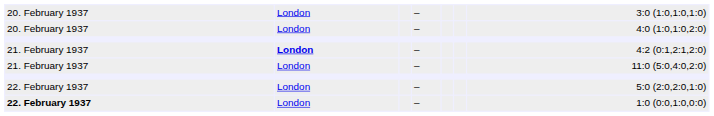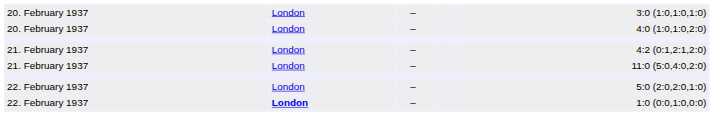(295, 50) bold -> (288, 50) normal
(49, 103) bold -> (48, 103) normal
(294, 103) normal -> (290, 103) bold
